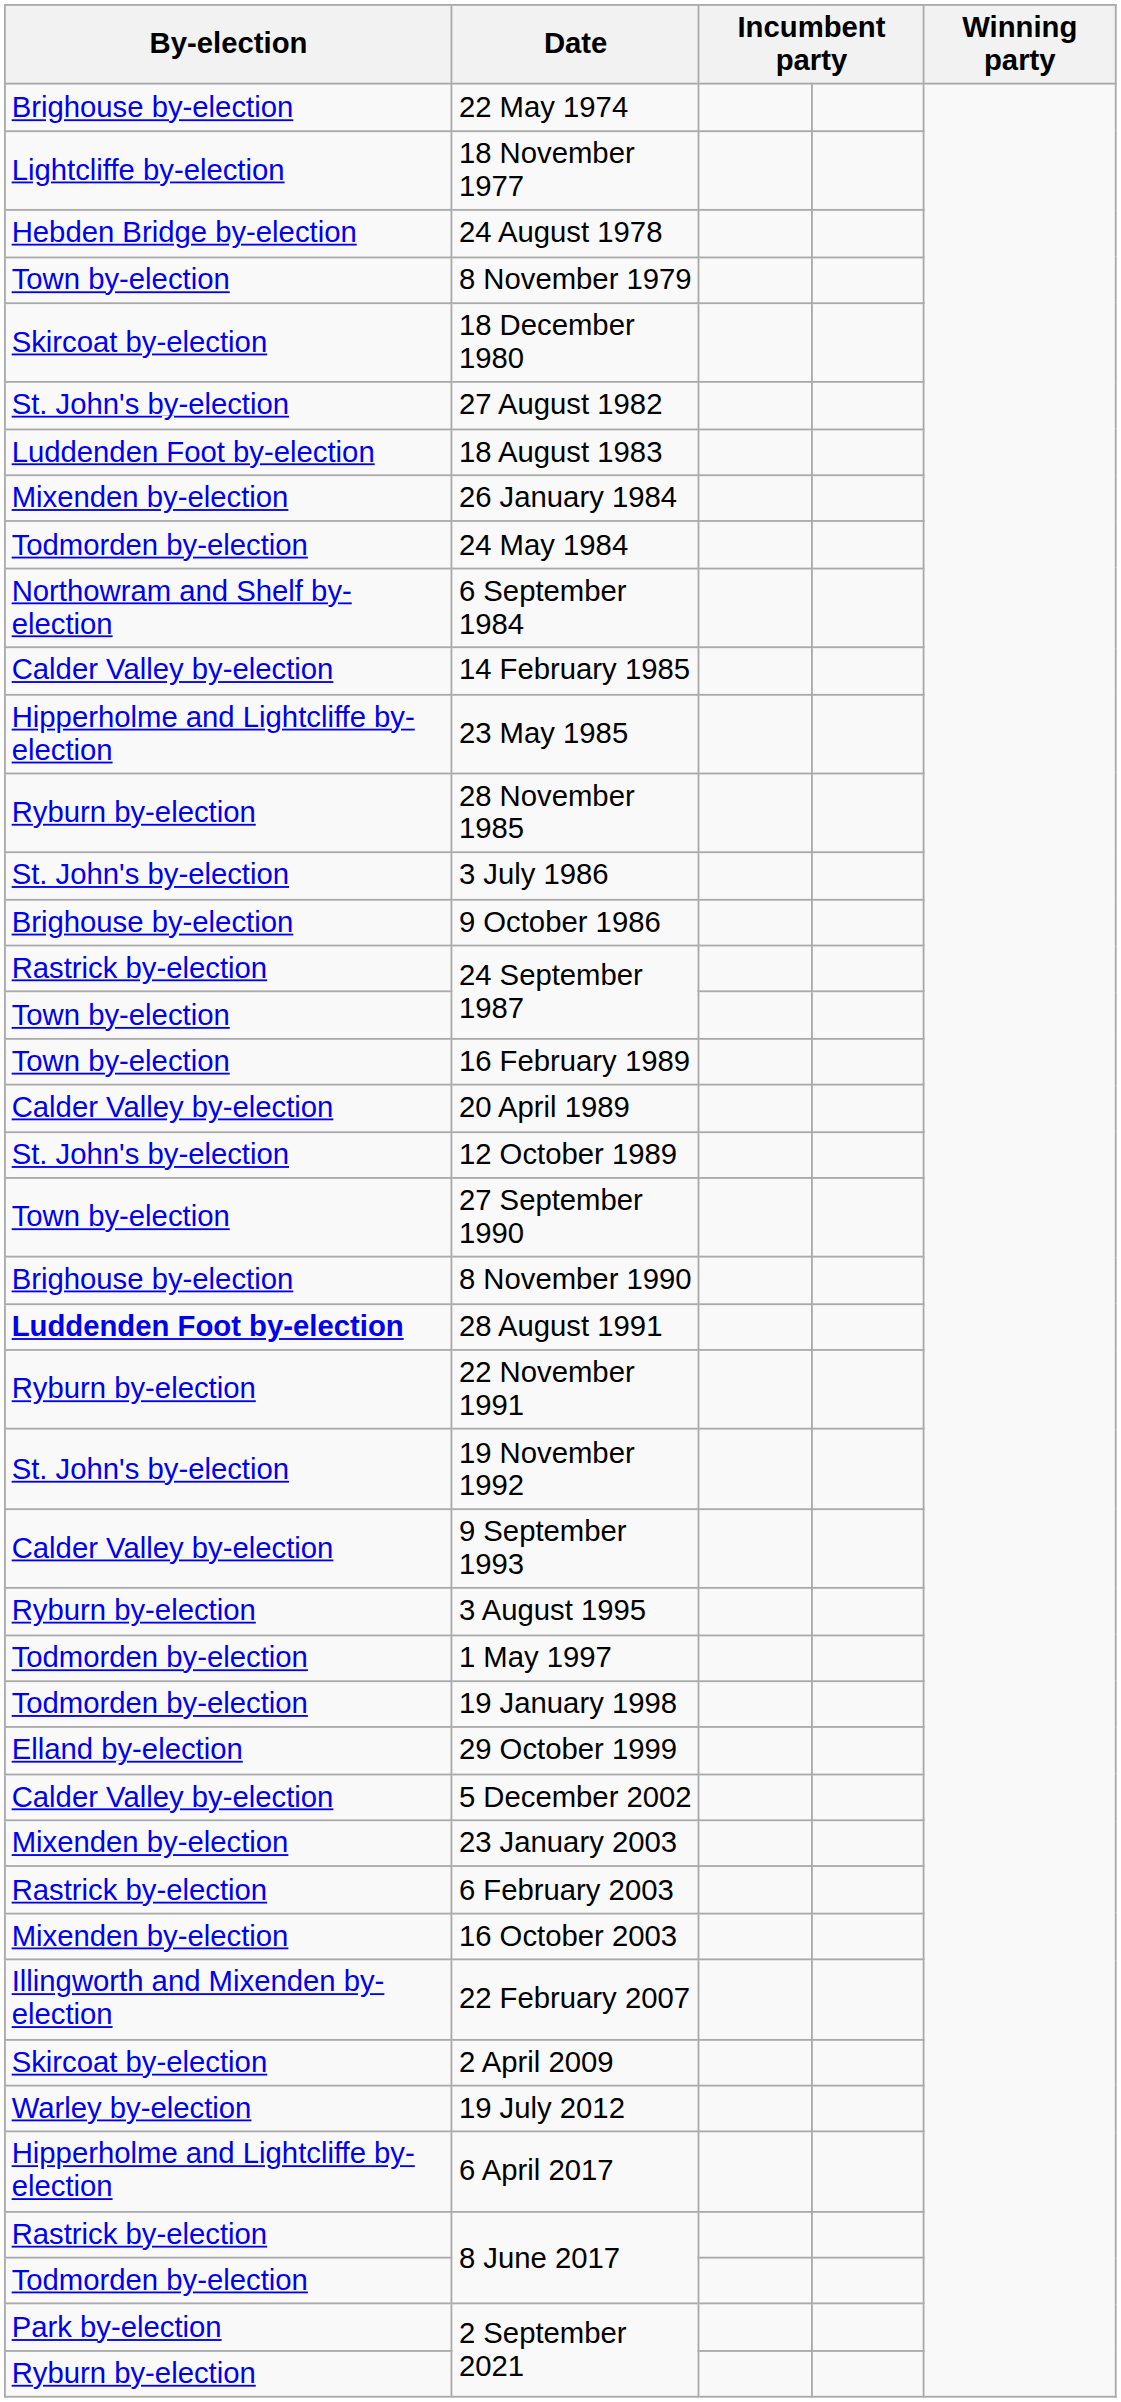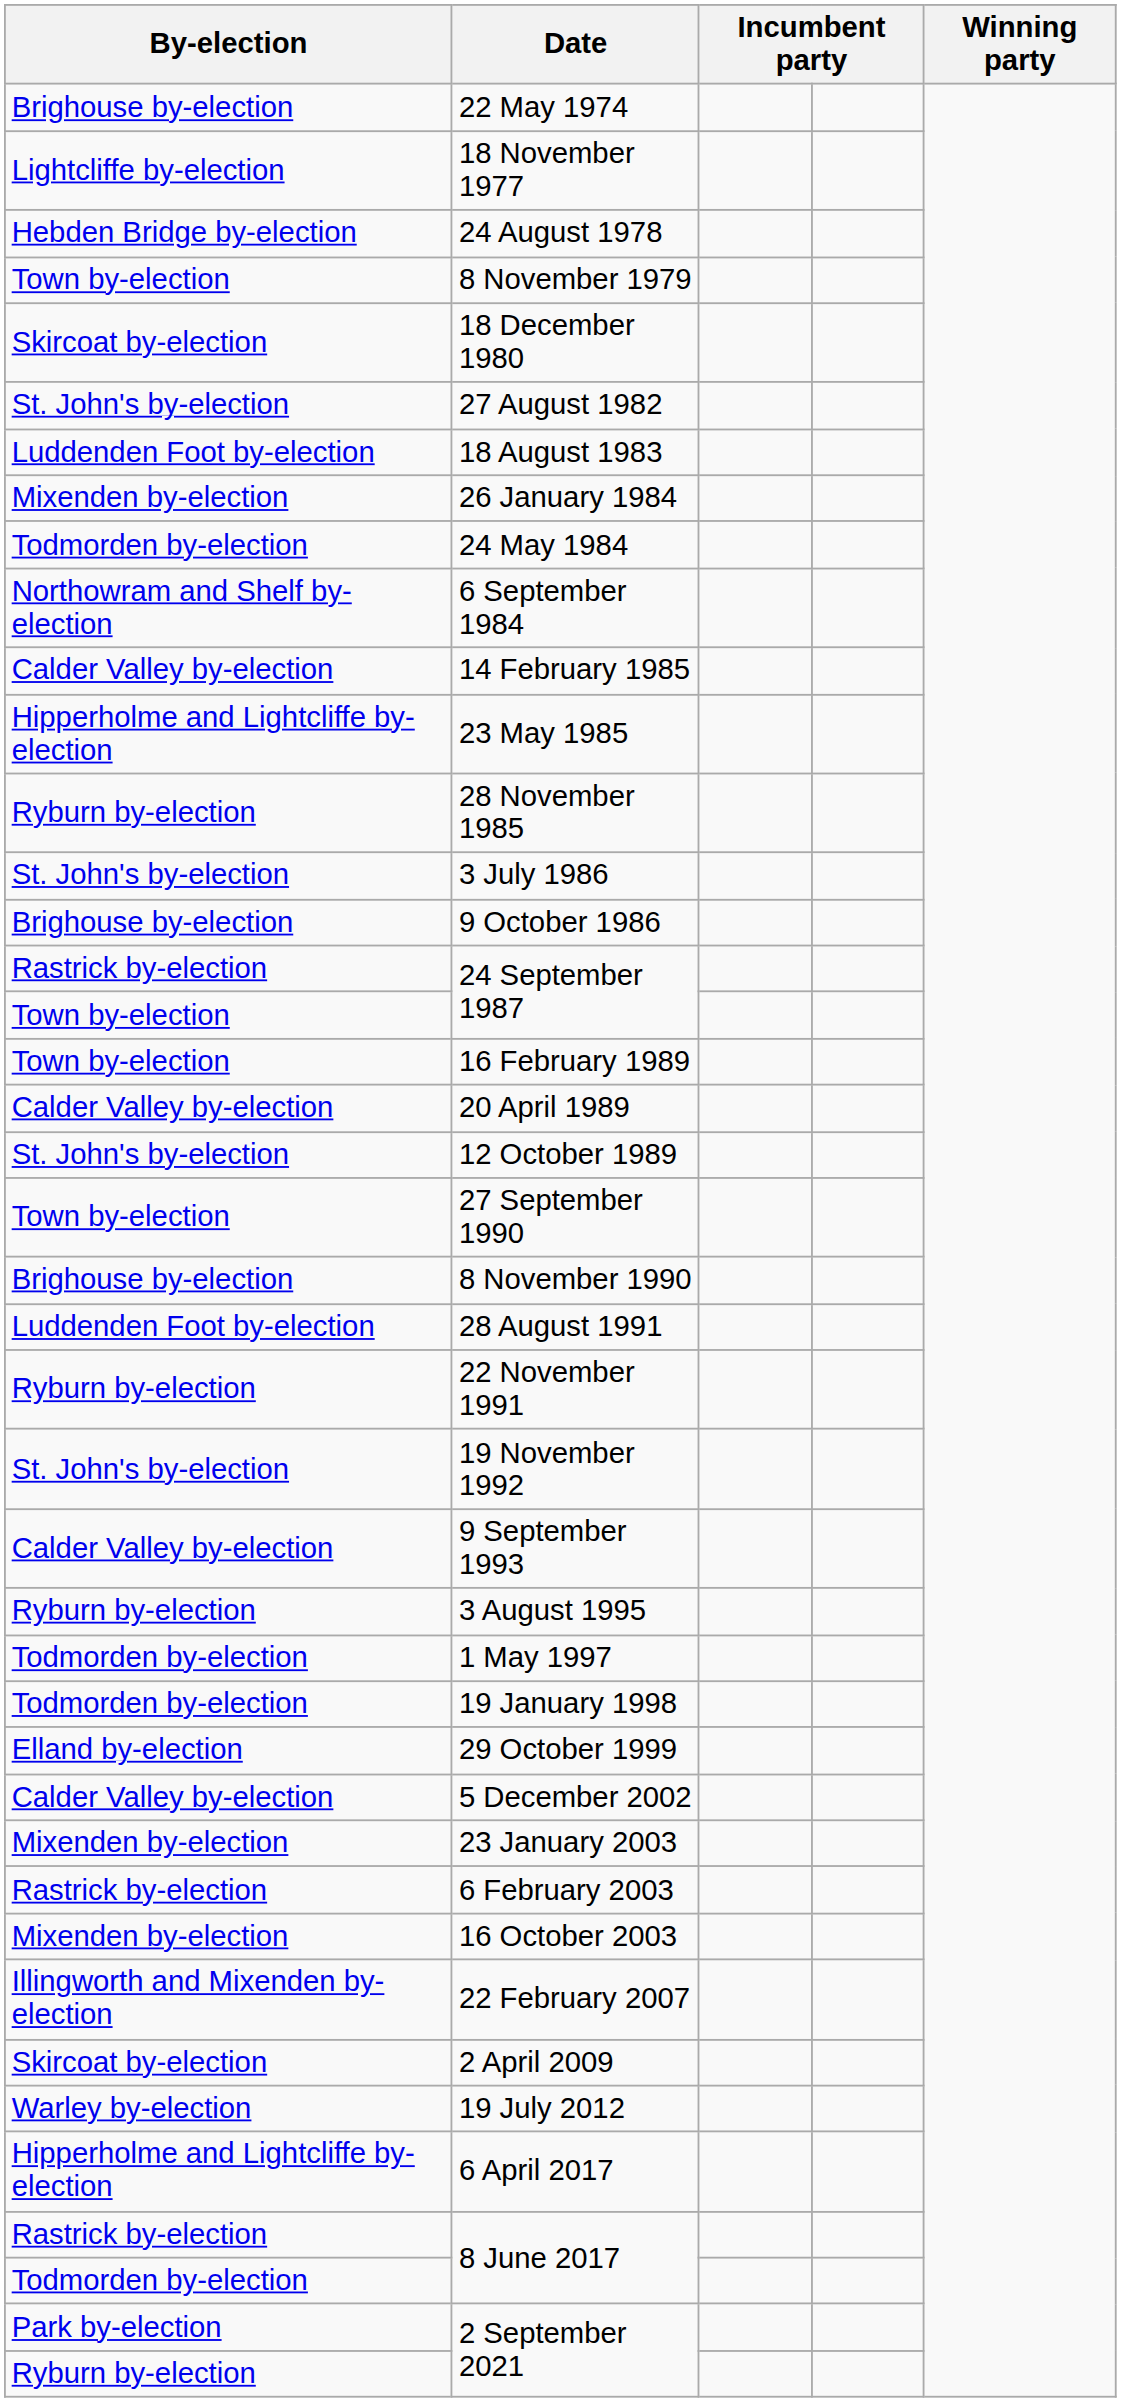(208, 1326) bold -> (193, 1326) normal
